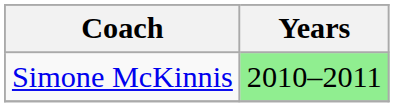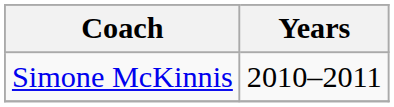(314, 76) lightgreen background -> (314, 76) no background
